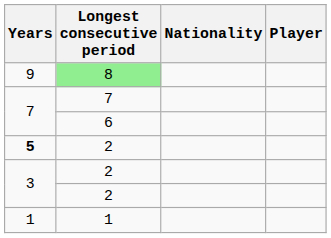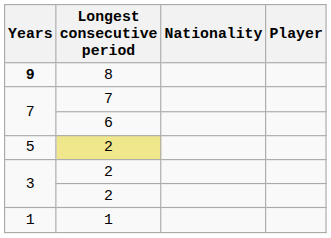(30, 75) normal -> (30, 75) bold
(109, 75) lightgreen background -> (109, 75) no background
(30, 147) bold -> (30, 147) normal
(109, 147) no background -> (109, 147) khaki background
